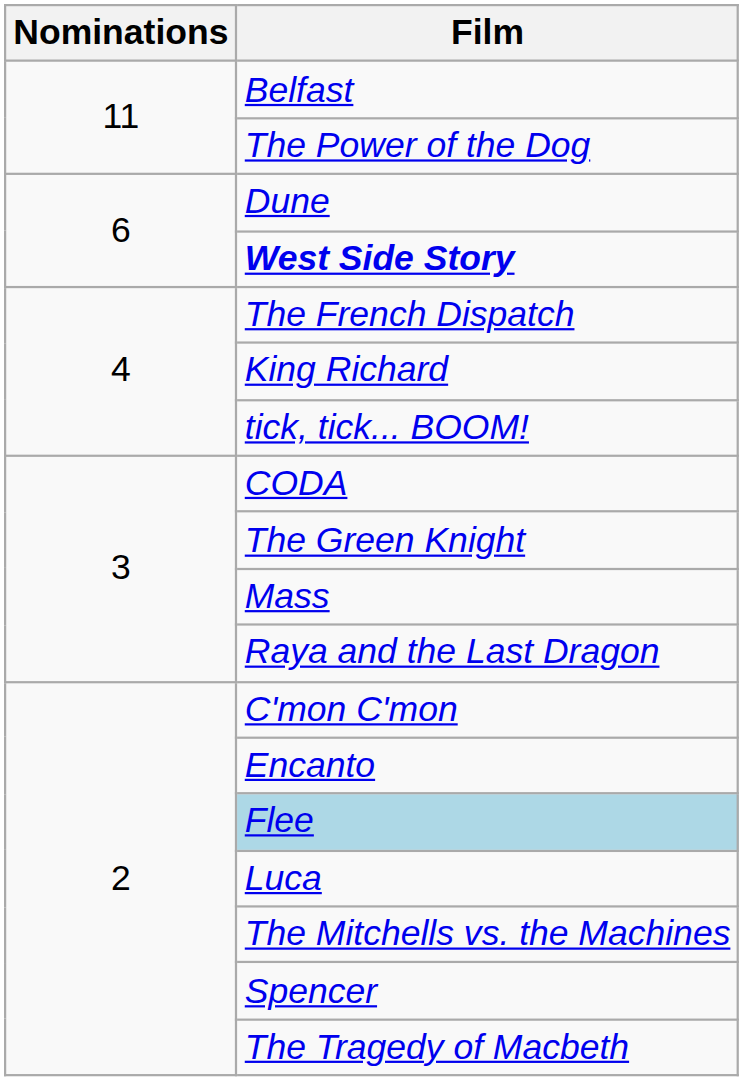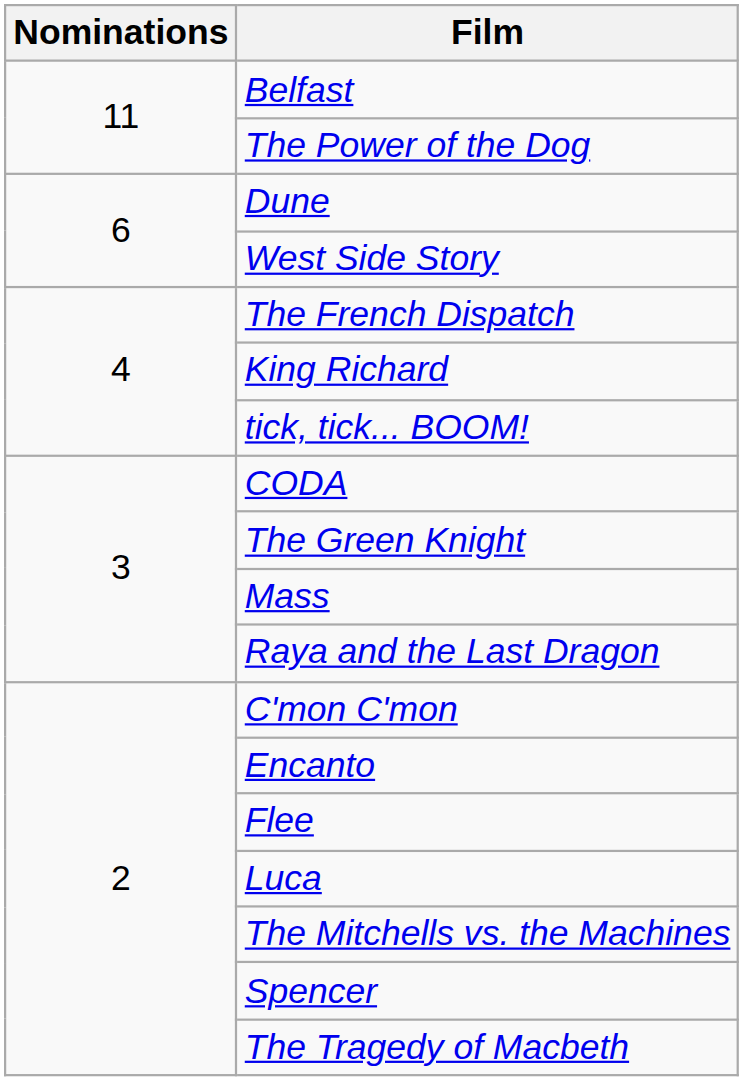(380, 257) bold -> (372, 257) normal
(279, 821) lightblue background -> (279, 821) no background
